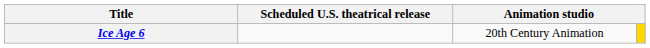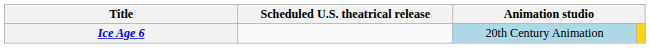(545, 33) no background -> (545, 33) lightblue background
